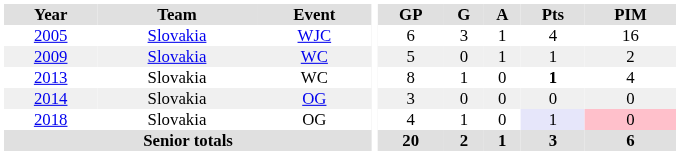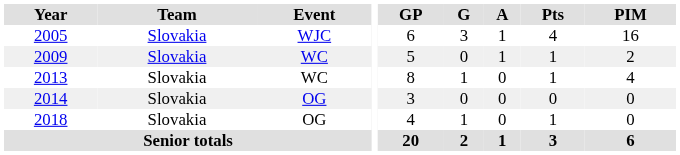(553, 77) bold -> (553, 77) normal
(553, 119) lavender background -> (553, 119) no background
(630, 119) pink background -> (630, 119) no background
